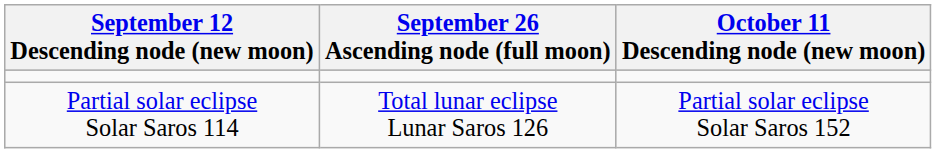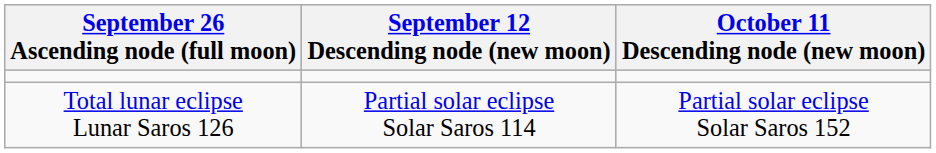columns swapped: (162, 37) <-> (468, 37)
